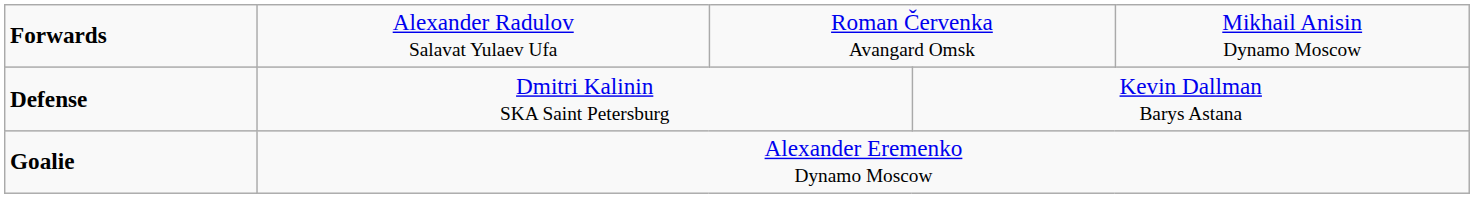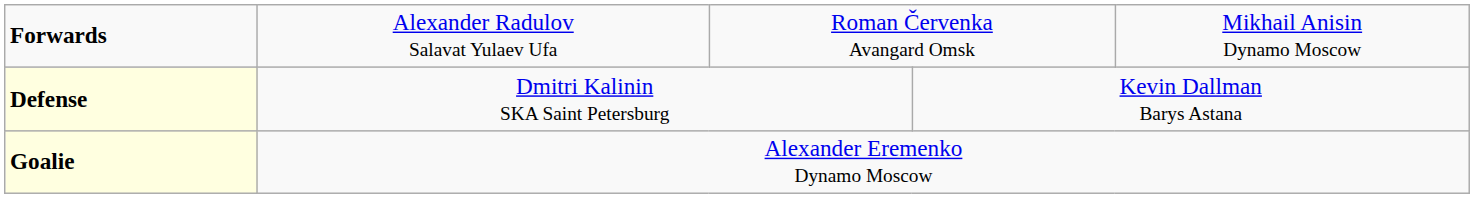(49, 98) no background -> (49, 98) lightyellow background
(42, 161) no background -> (42, 161) lightyellow background
